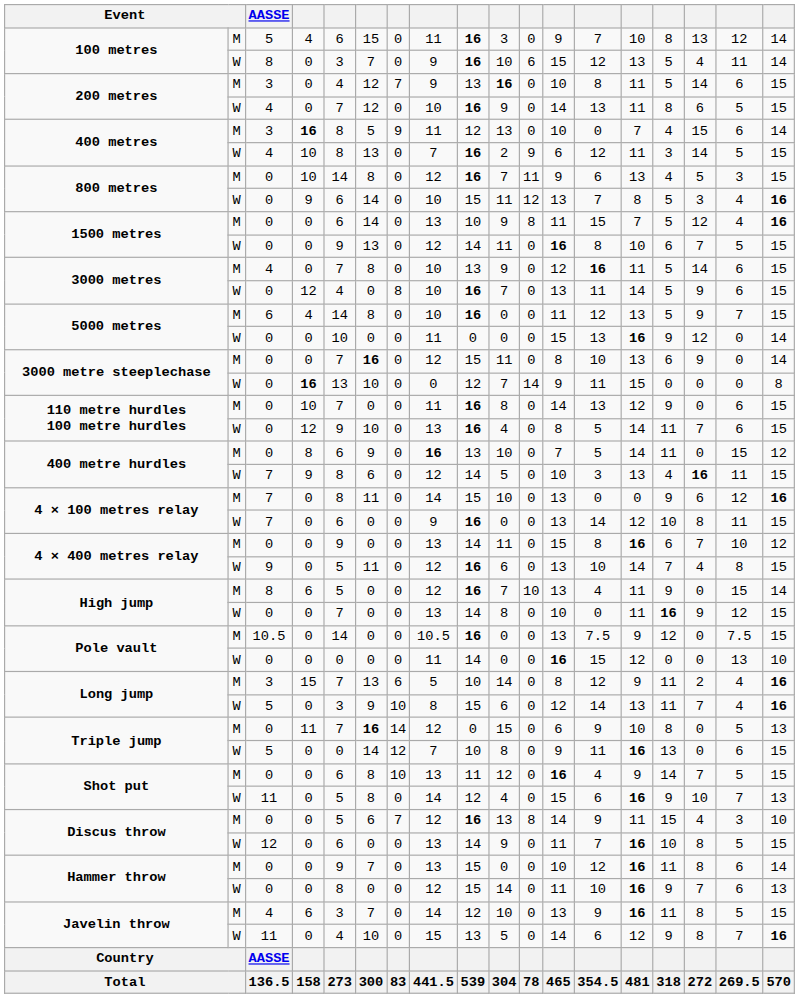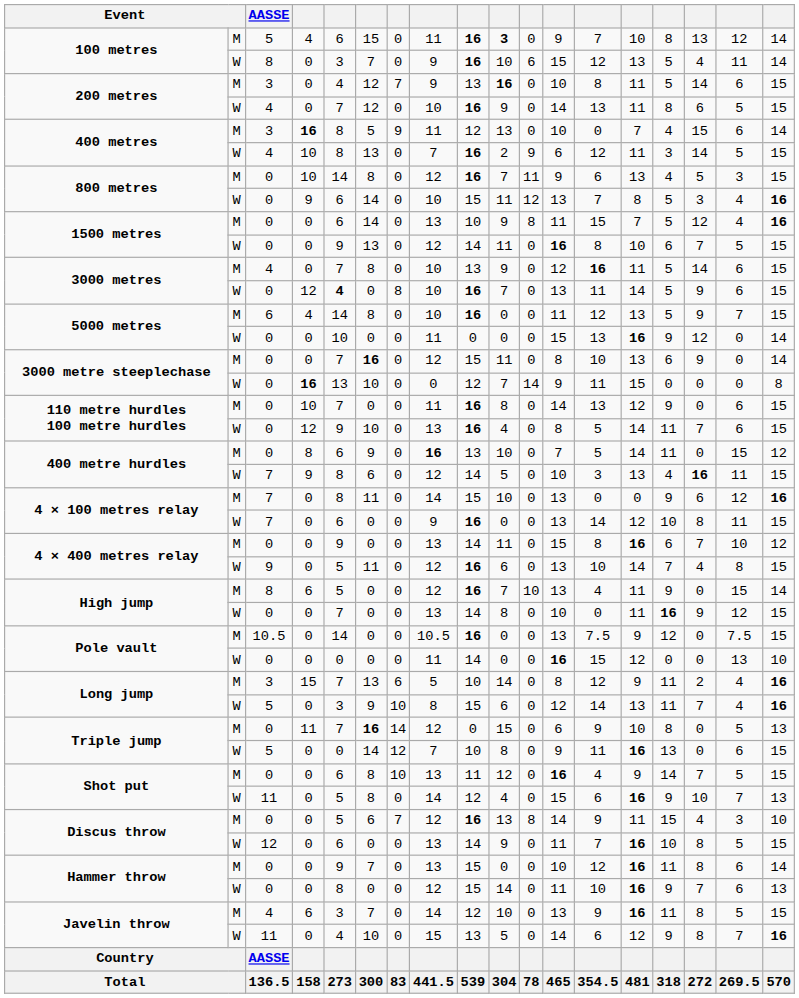(504, 39) normal -> (504, 39) bold
(340, 292) normal -> (340, 292) bold
